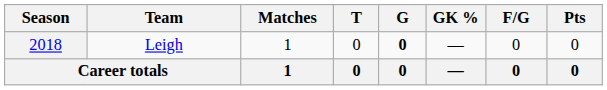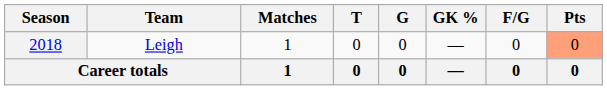(402, 45) bold -> (402, 45) normal
(575, 45) no background -> (575, 45) lightsalmon background
